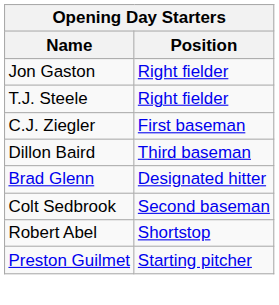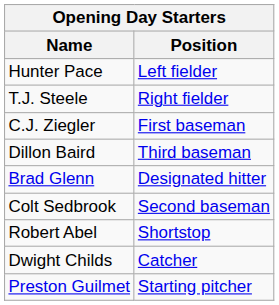+ row: (56, 71)
- row: (52, 71)
+ row: (60, 260)
